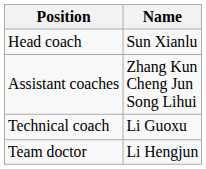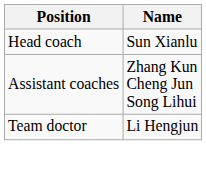- row: (59, 126)
